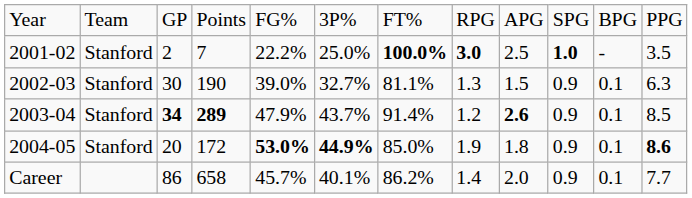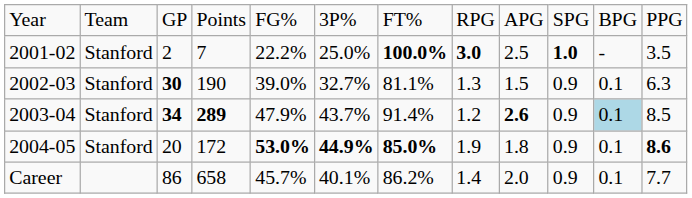(172, 83) normal -> (172, 83) bold
(611, 114) no background -> (611, 114) lightblue background
(408, 146) normal -> (410, 146) bold
